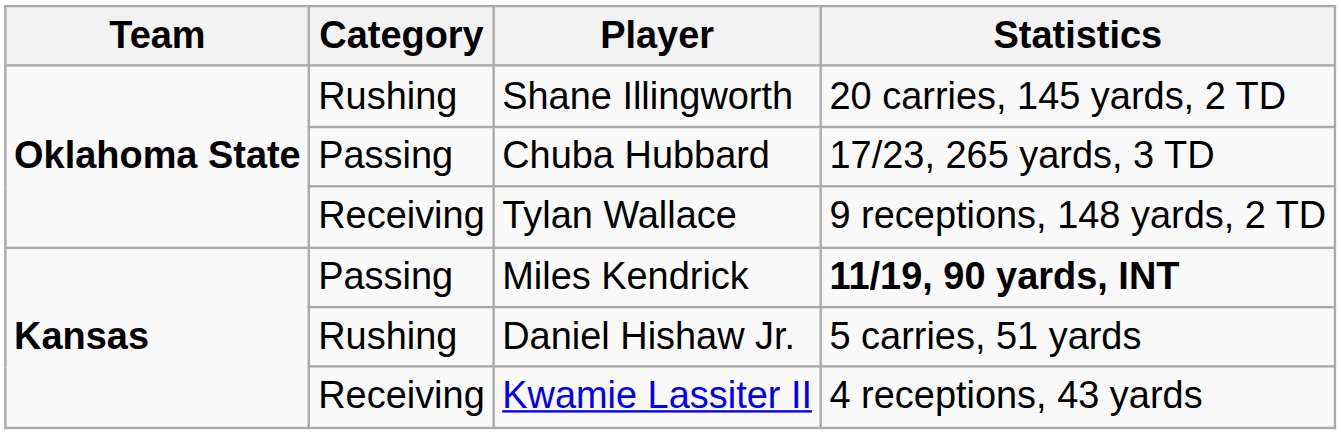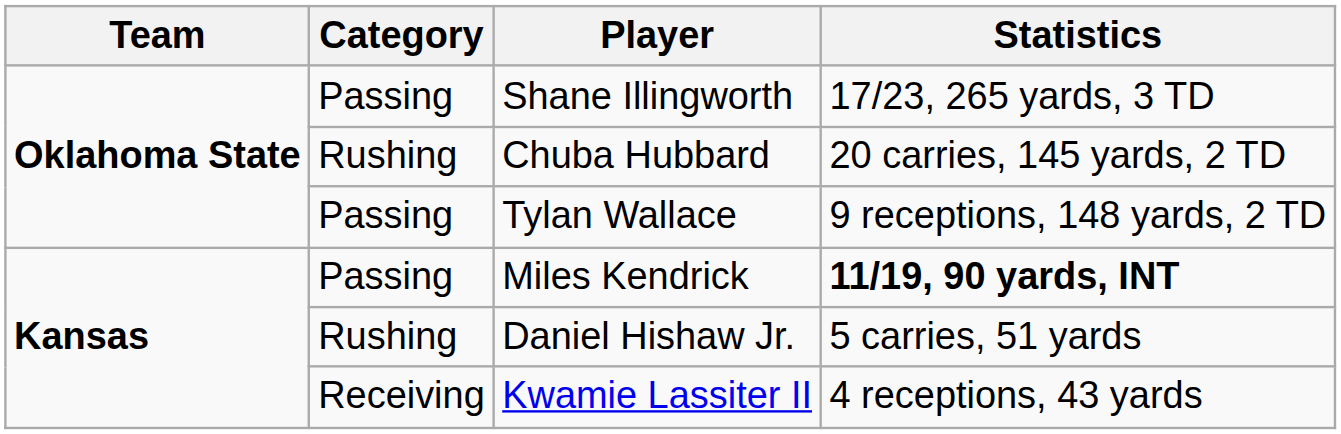(388, 95) Rushing -> (386, 95) Passing
(1058, 95) 20 carries, 145 yards, 2 TD -> (1022, 95) 17/23, 265 yards, 3 TD
(386, 155) Passing -> (388, 155) Rushing
(1022, 155) 17/23, 265 yards, 3 TD -> (1058, 155) 20 carries, 145 yards, 2 TD
(401, 215) Receiving -> (386, 215) Passing
